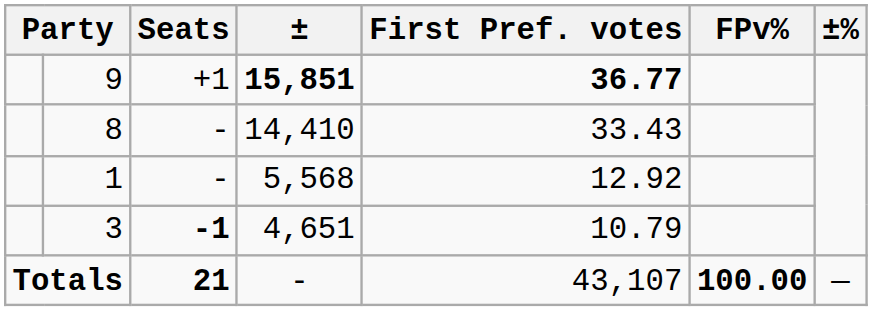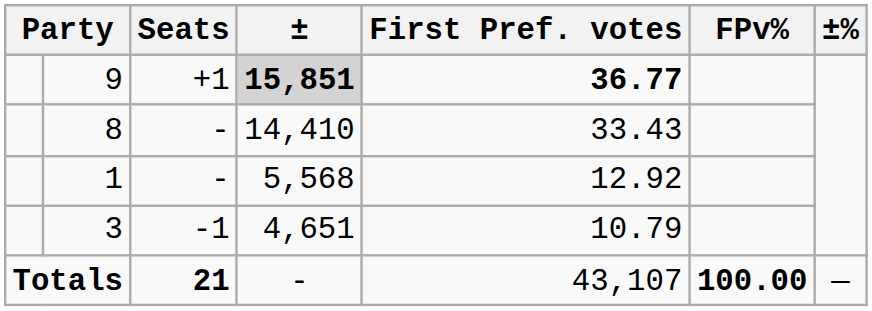(299, 80) no background -> (299, 80) lightgrey background
(211, 230) bold -> (211, 230) normal
